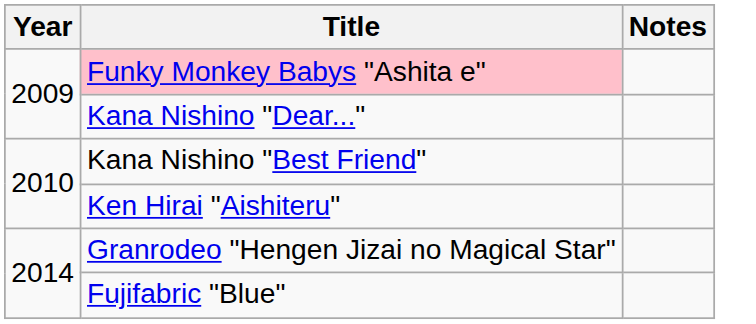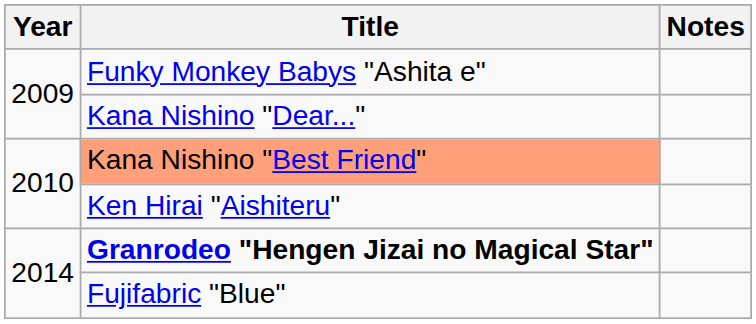(286, 71) pink background -> (286, 71) no background
(257, 160) no background -> (257, 160) lightsalmon background
(351, 250) normal -> (370, 250) bold
